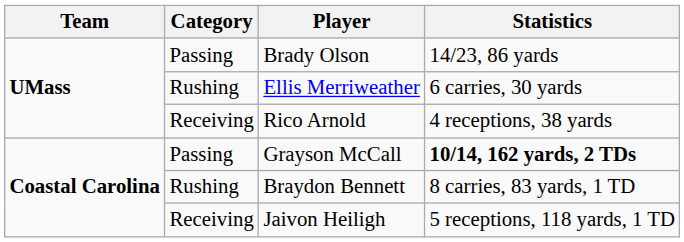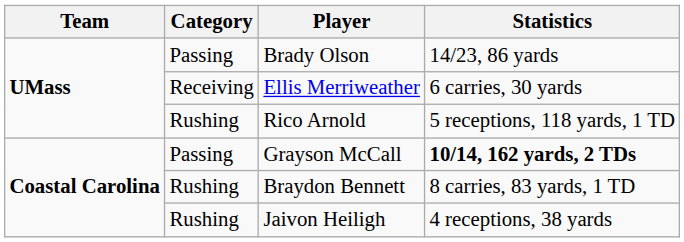(204, 87) Rushing -> (212, 87) Receiving
(212, 120) Receiving -> (204, 120) Rushing
(521, 120) 4 receptions, 38 yards -> (552, 120) 5 receptions, 118 yards, 1 TD
(212, 219) Receiving -> (204, 219) Rushing
(552, 219) 5 receptions, 118 yards, 1 TD -> (521, 219) 4 receptions, 38 yards
